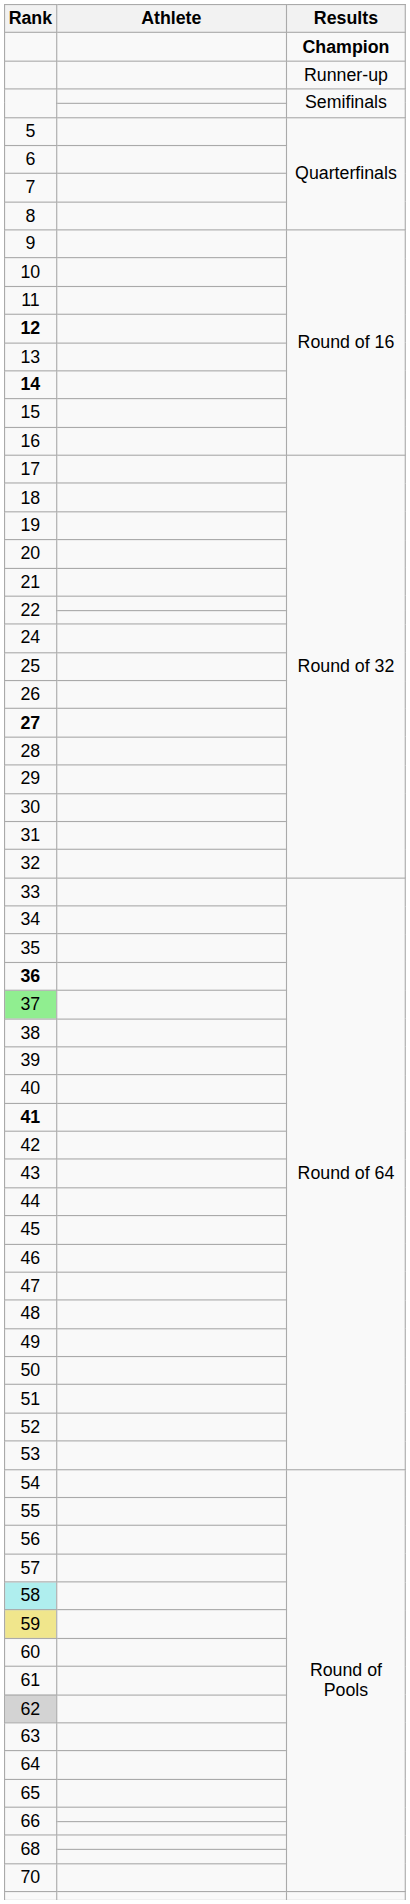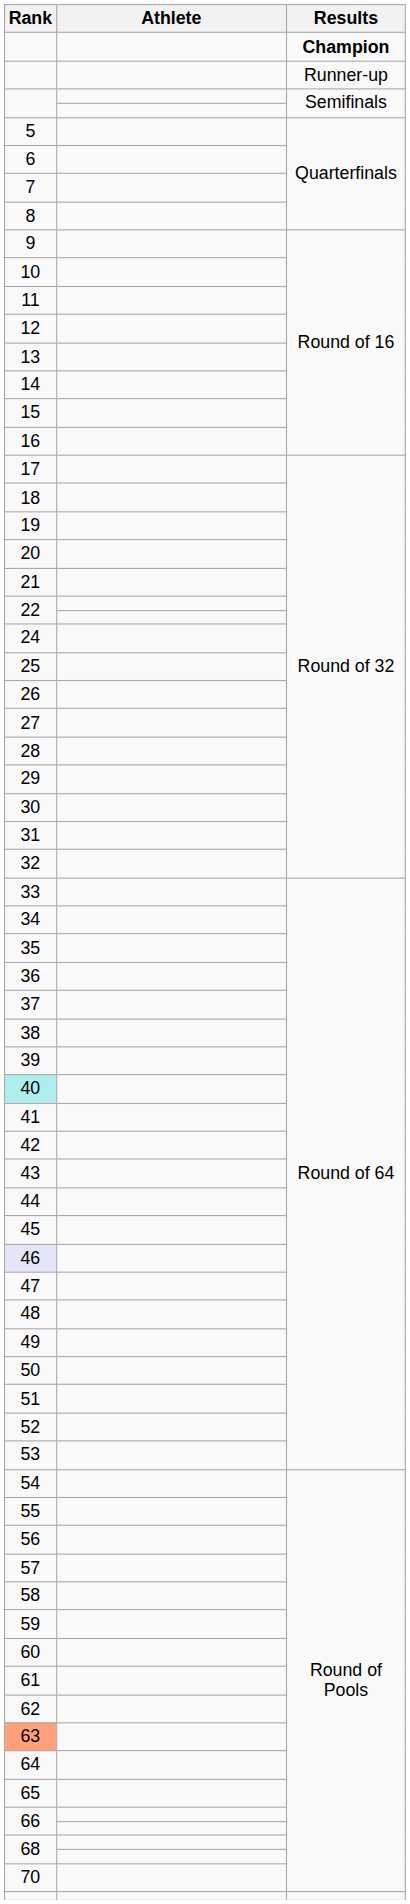(30, 328) bold -> (30, 328) normal
(30, 384) bold -> (30, 384) normal
(30, 722) bold -> (30, 722) normal
(30, 976) bold -> (30, 976) normal
(30, 1004) lightgreen background -> (30, 1004) no background
(30, 1088) no background -> (30, 1088) paleturquoise background
(30, 1117) bold -> (30, 1117) normal
(30, 1257) no background -> (30, 1257) lavender background
(30, 1595) paleturquoise background -> (30, 1595) no background
(30, 1624) khaki background -> (30, 1624) no background
(30, 1708) lightgrey background -> (30, 1708) no background
(30, 1736) no background -> (30, 1736) lightsalmon background
